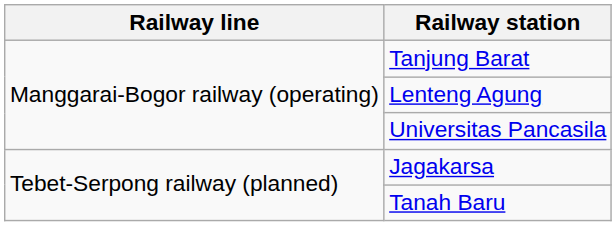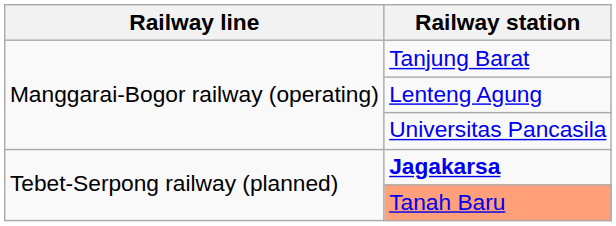(442, 166) normal -> (445, 166) bold
(447, 202) no background -> (447, 202) lightsalmon background
